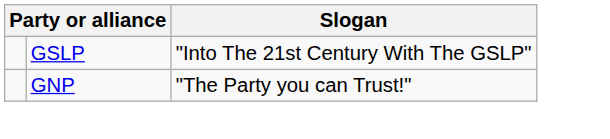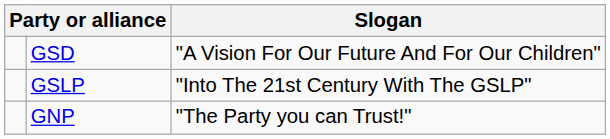+ row: (53, 52)
